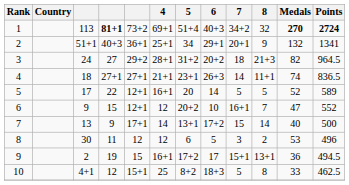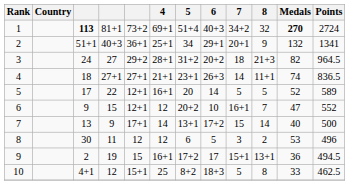(86, 28) normal -> (86, 28) bold
(112, 28) bold -> (112, 28) normal
(329, 28) bold -> (329, 28) normal
